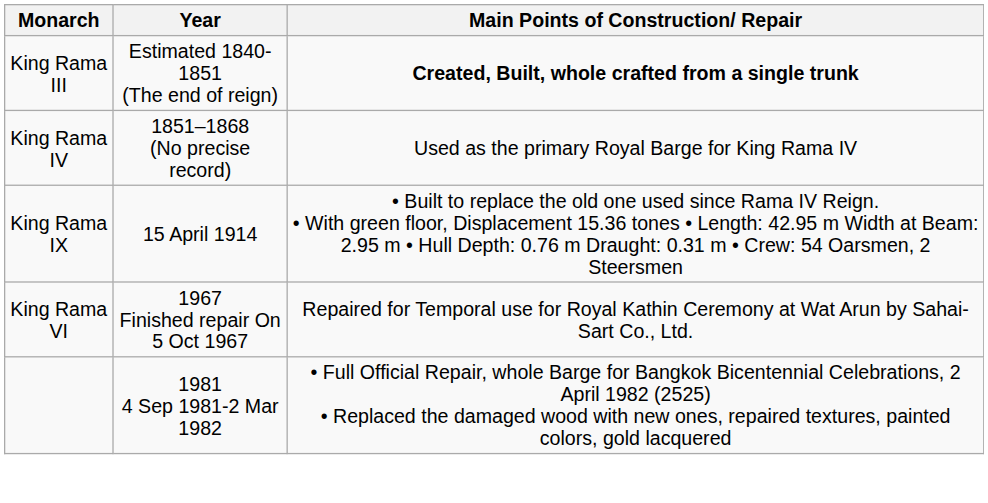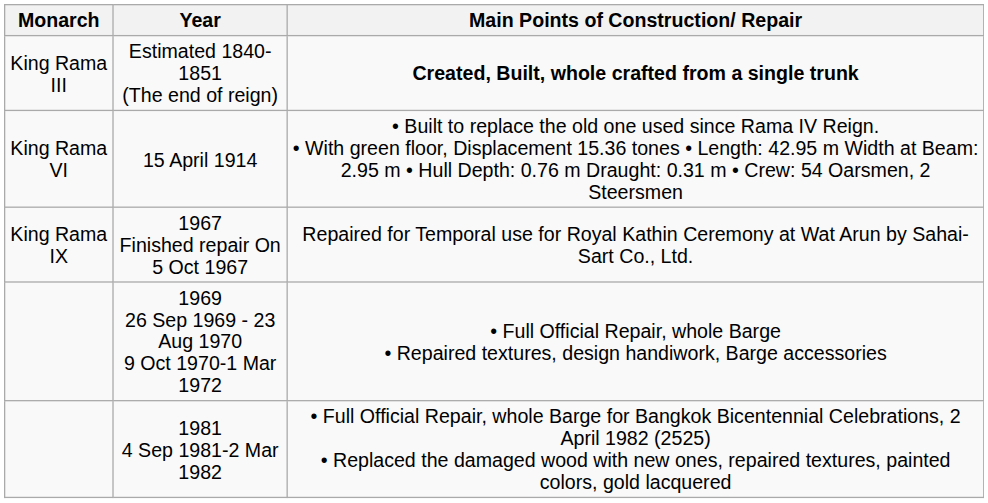- row: (200, 148)
(59, 234) King Rama IX -> (59, 159) King Rama VI
(59, 320) King Rama VI -> (59, 245) King Rama IX
+ row: (200, 342)
